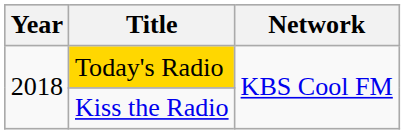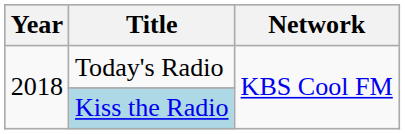(149, 66) gold background -> (149, 66) no background
(152, 107) no background -> (152, 107) lightblue background
